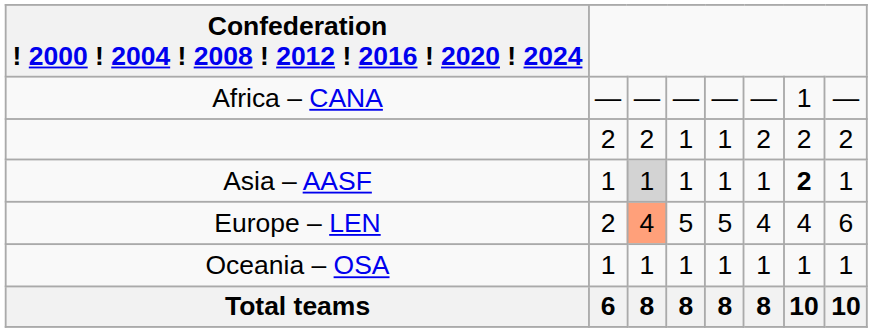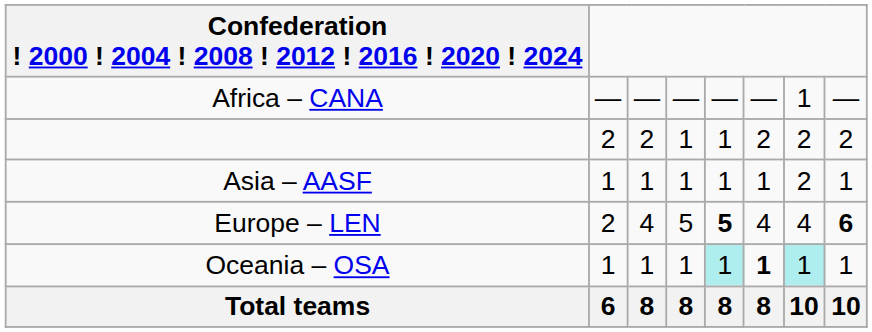(647, 181) lightgrey background -> (647, 181) no background
(804, 181) bold -> (804, 181) normal
(647, 223) lightsalmon background -> (647, 223) no background
(725, 223) normal -> (725, 223) bold
(846, 223) normal -> (846, 223) bold
(725, 265) no background -> (725, 265) paleturquoise background
(764, 265) normal -> (764, 265) bold
(804, 265) no background -> (804, 265) paleturquoise background
